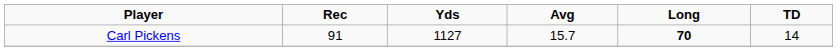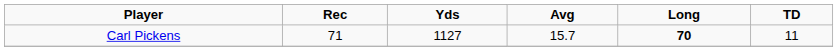(335, 35) 91 -> (335, 35) 71
(792, 35) 14 -> (792, 35) 11
